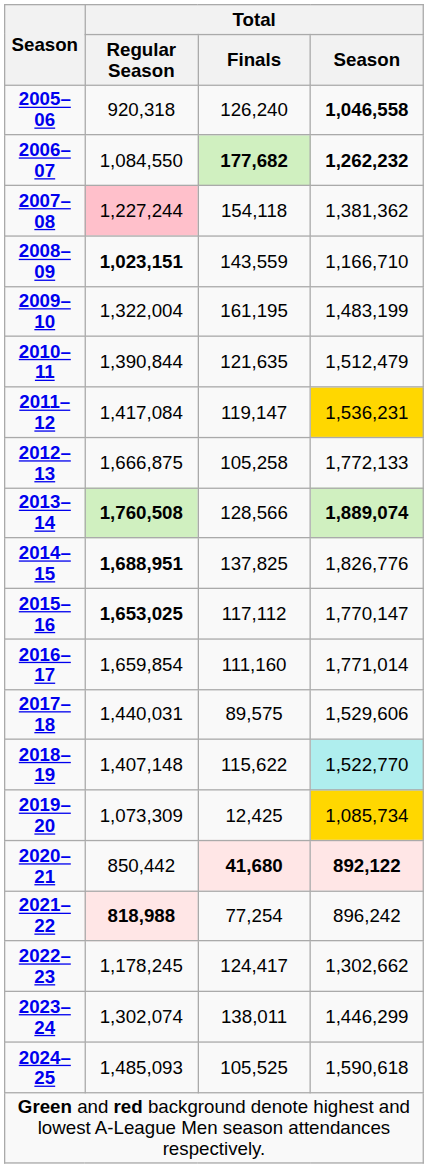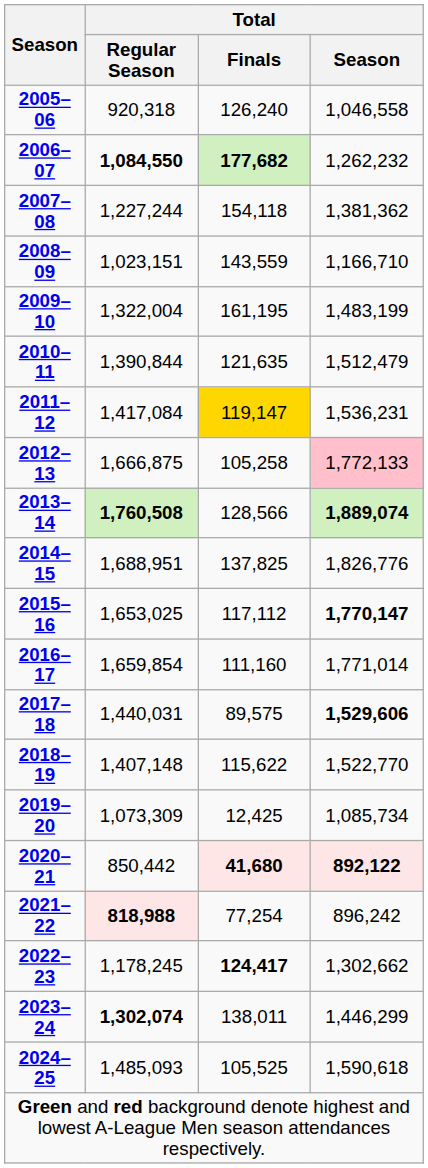(367, 110) bold -> (367, 110) normal
(141, 161) normal -> (141, 161) bold
(367, 161) bold -> (367, 161) normal
(141, 211) pink background -> (141, 211) no background
(141, 261) bold -> (141, 261) normal
(254, 412) no background -> (254, 412) gold background
(367, 412) gold background -> (367, 412) no background
(367, 463) no background -> (367, 463) pink background
(141, 564) bold -> (141, 564) normal
(141, 614) bold -> (141, 614) normal
(367, 614) normal -> (367, 614) bold
(367, 715) normal -> (367, 715) bold
(367, 765) paleturquoise background -> (367, 765) no background
(367, 815) gold background -> (367, 815) no background
(254, 967) normal -> (254, 967) bold
(141, 1017) normal -> (141, 1017) bold
